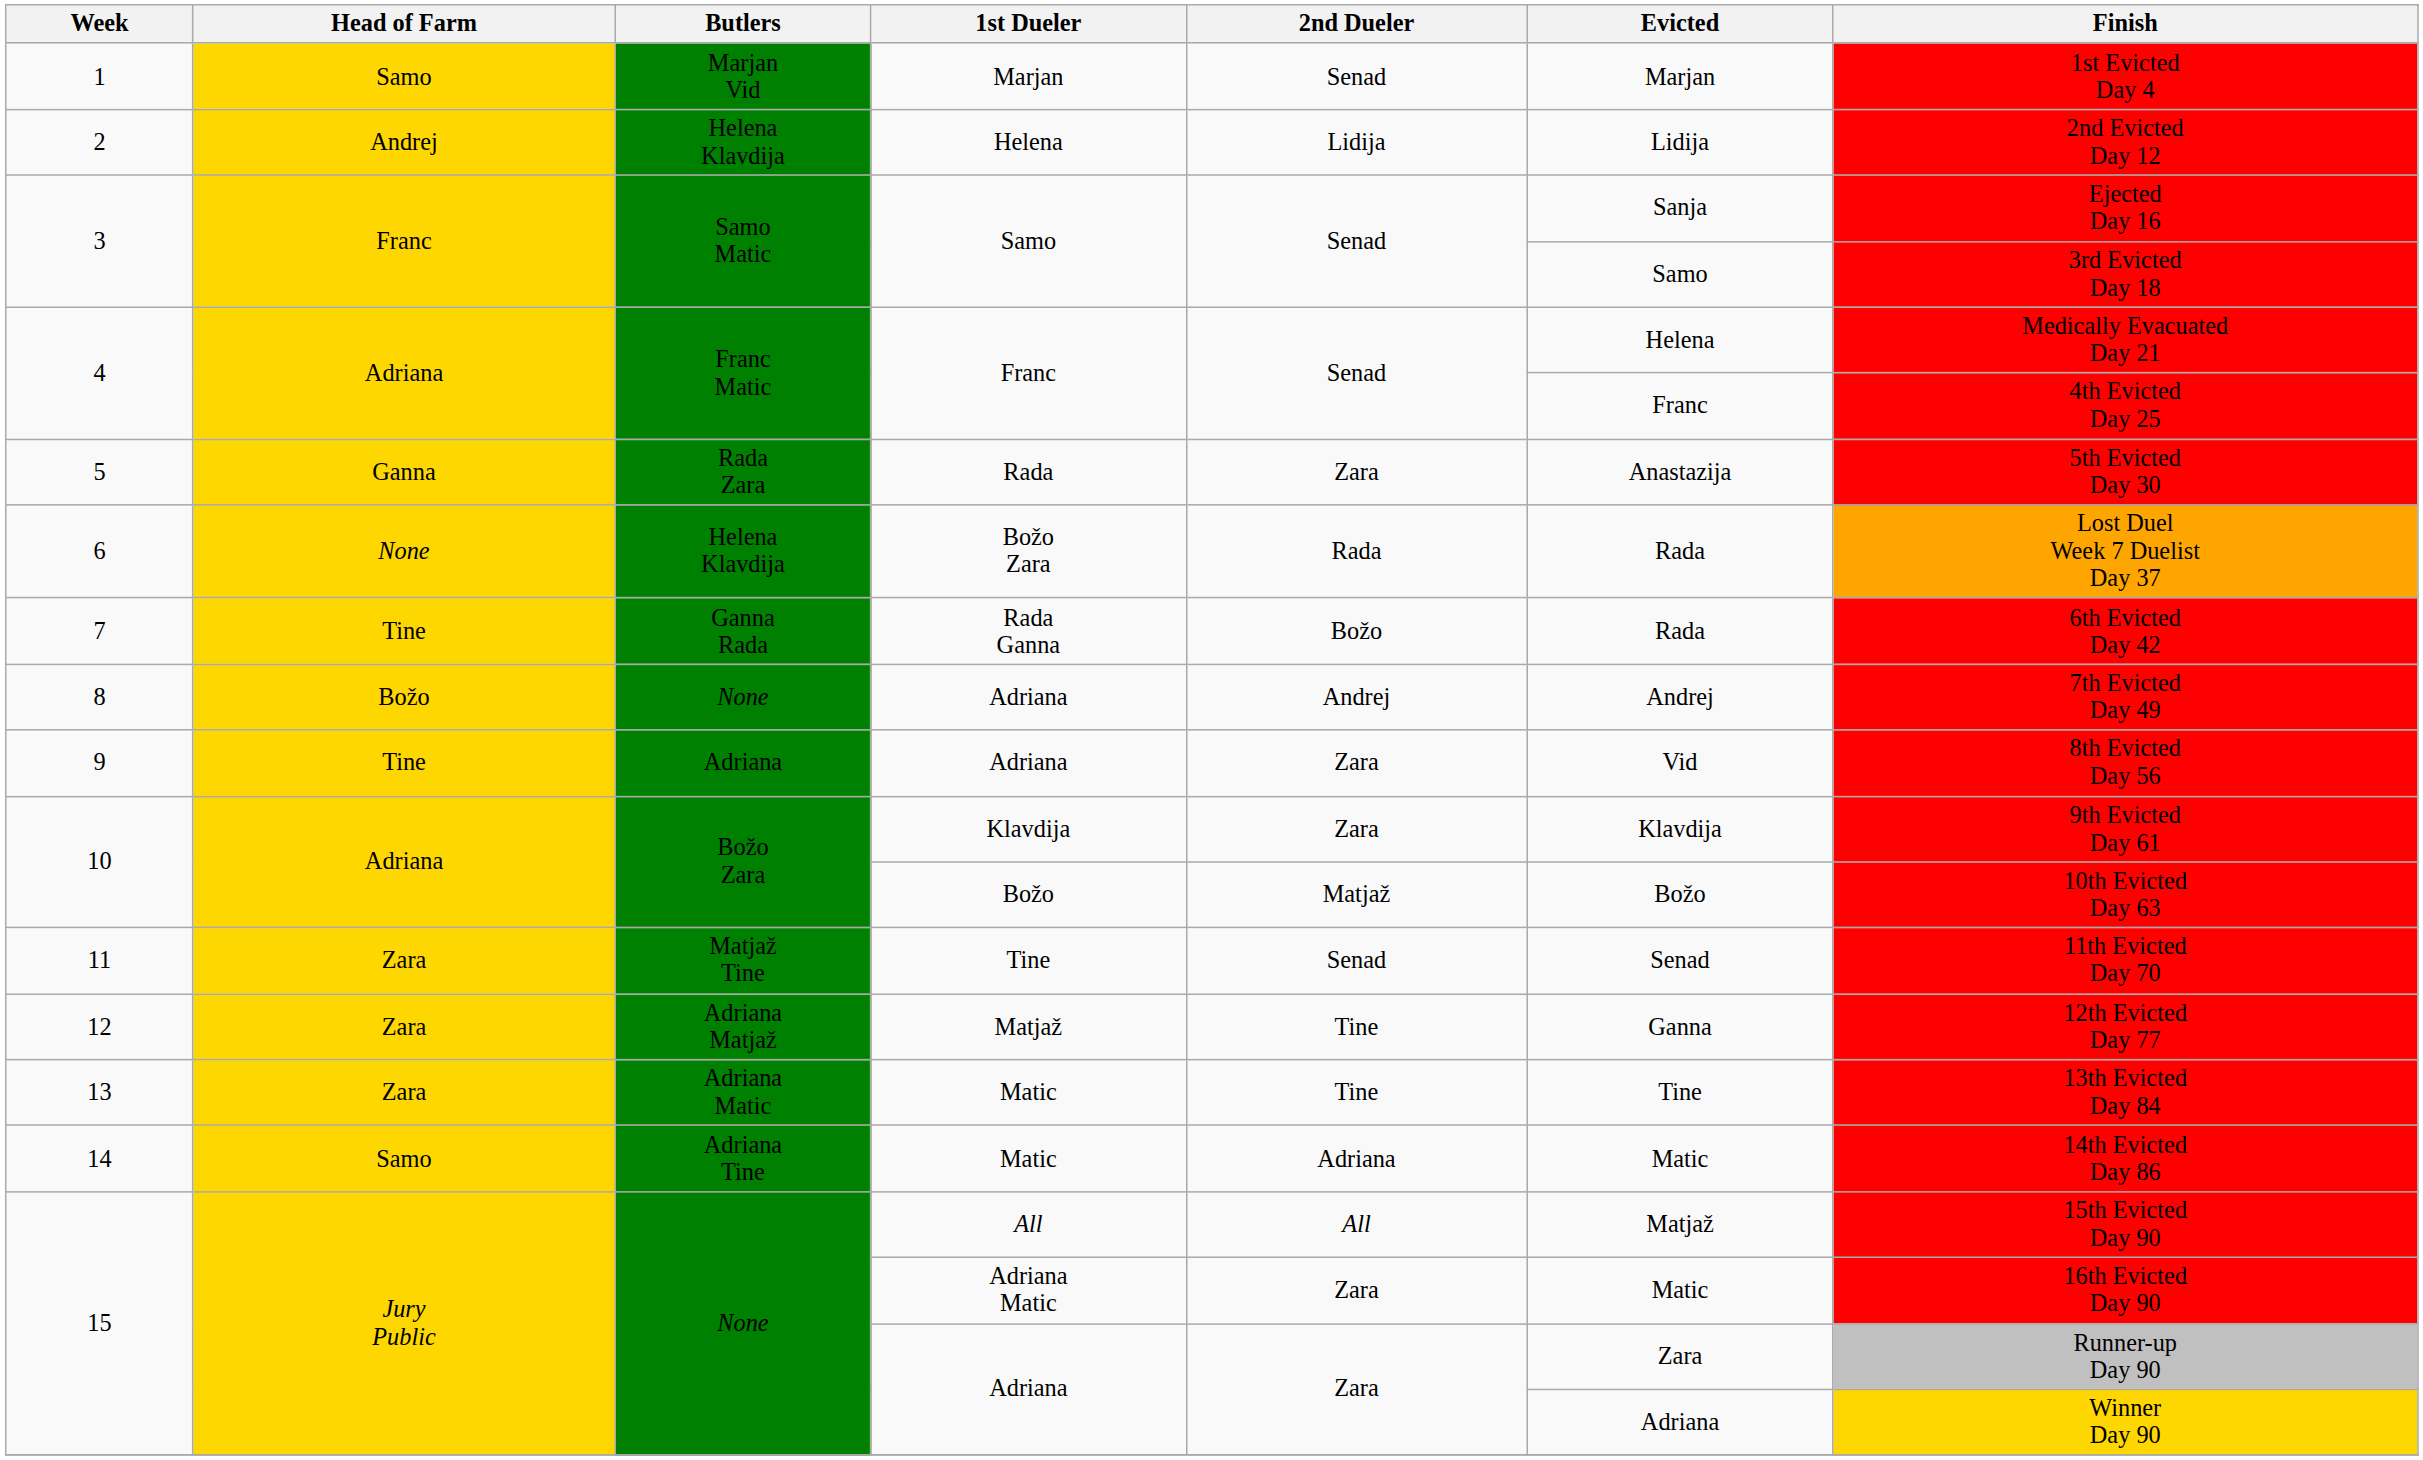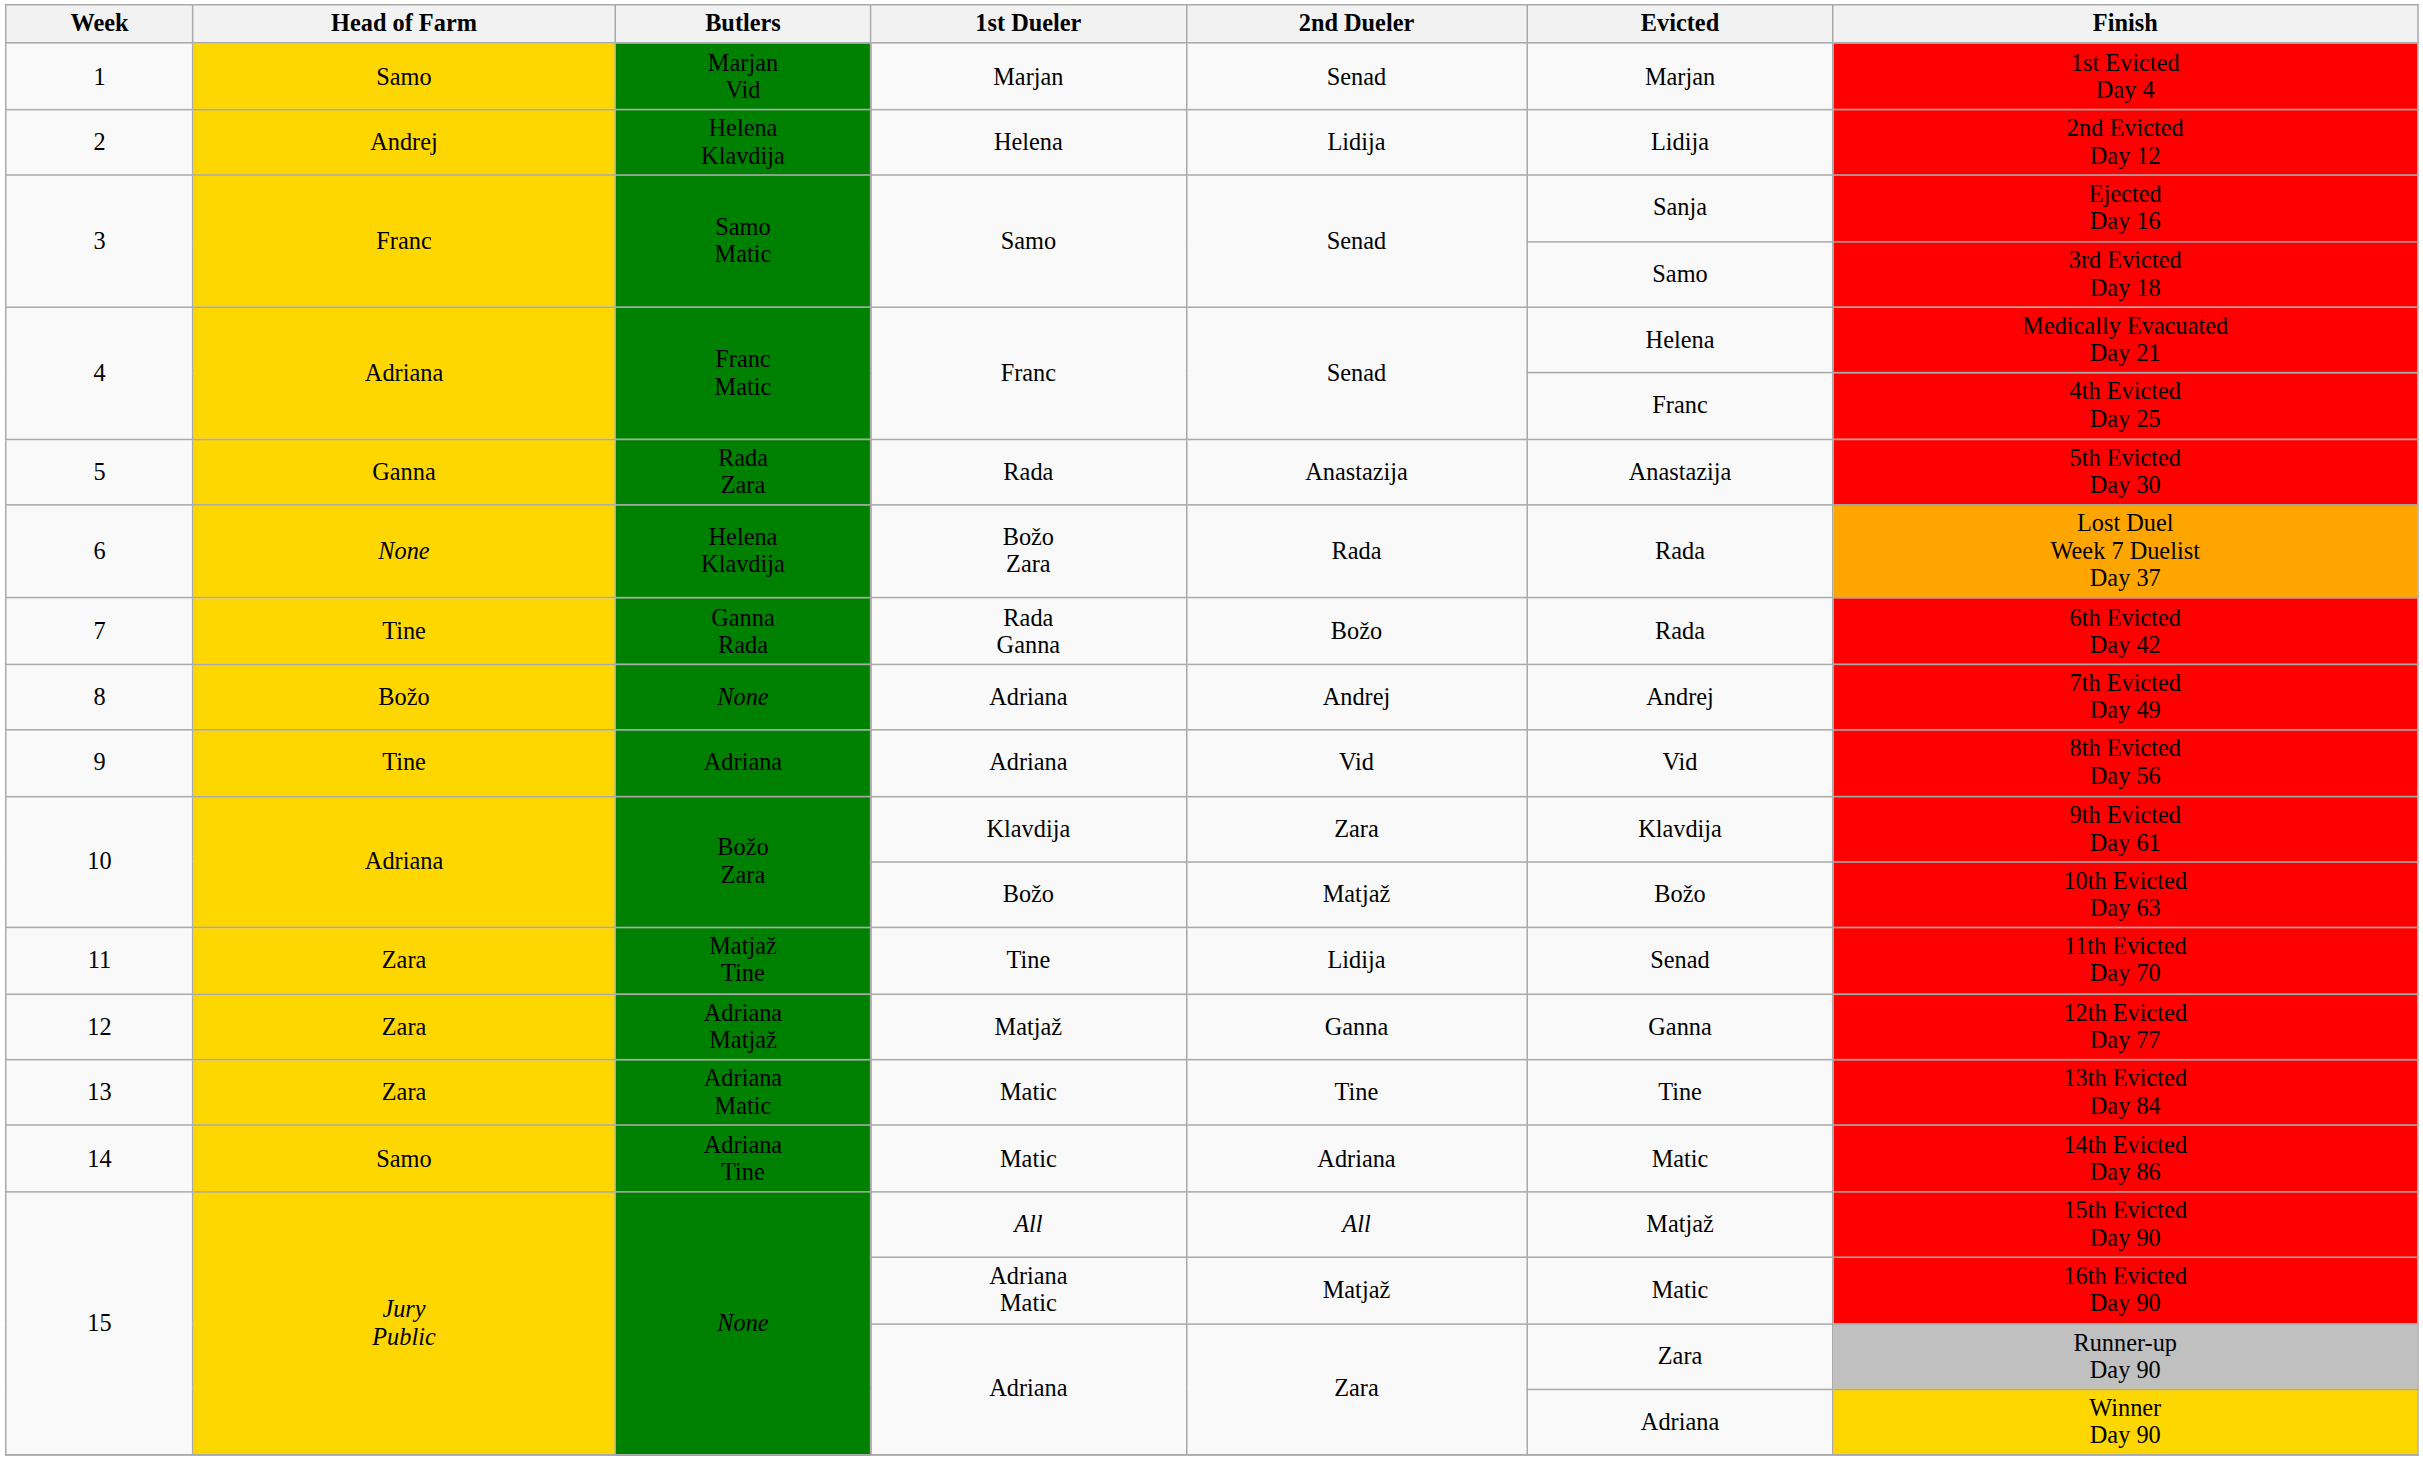(1356, 471) Zara -> (1356, 471) Anastazija
(1356, 762) Zara -> (1356, 762) Vid
(1356, 960) Senad -> (1356, 960) Lidija
(1356, 1026) Tine -> (1356, 1026) Ganna
(1356, 1290) Zara -> (1356, 1290) Matjaž
